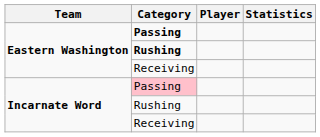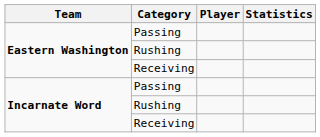(157, 32) bold -> (157, 32) normal
(157, 50) bold -> (157, 50) normal
(157, 87) pink background -> (157, 87) no background
